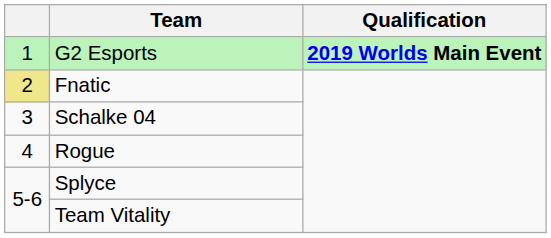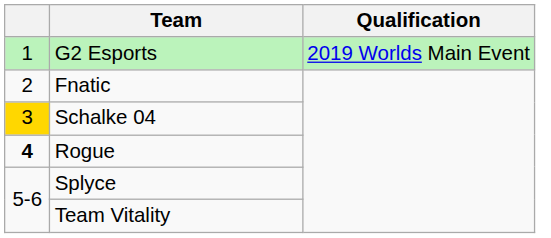(424, 53) bold -> (419, 53) normal
(27, 85) khaki background -> (27, 85) no background
(27, 118) no background -> (27, 118) gold background
(27, 150) normal -> (27, 150) bold
